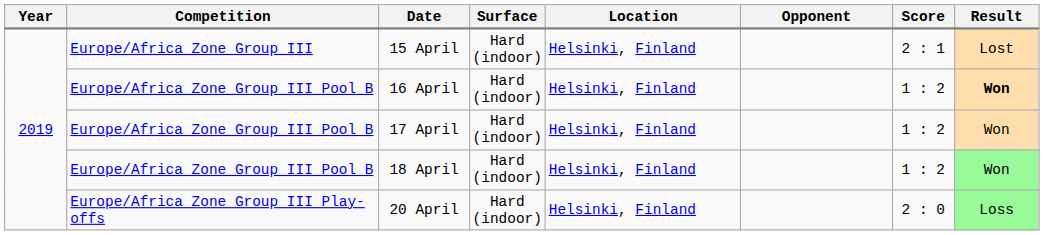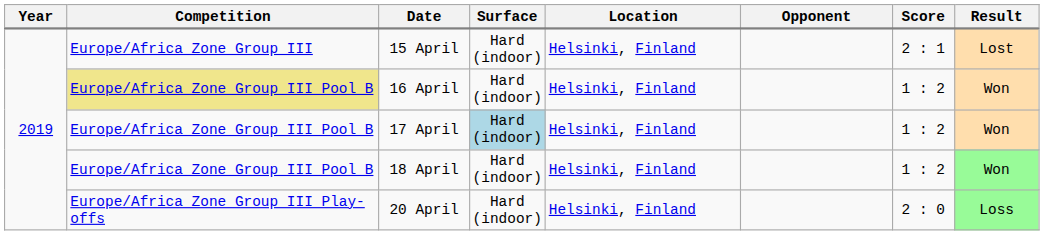(222, 89) no background -> (222, 89) khaki background
(997, 89) bold -> (997, 89) normal
(507, 130) no background -> (507, 130) lightblue background
